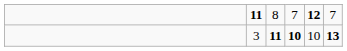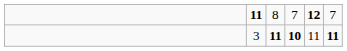(314, 35) 10 -> (314, 35) 11
(333, 35) 13 -> (333, 35) 11
